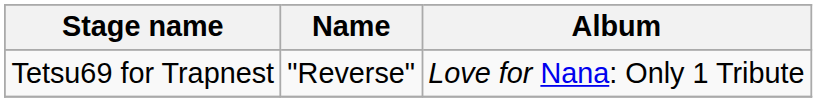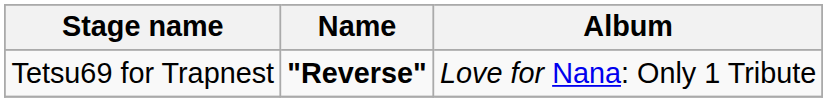(351, 73) normal -> (357, 73) bold
